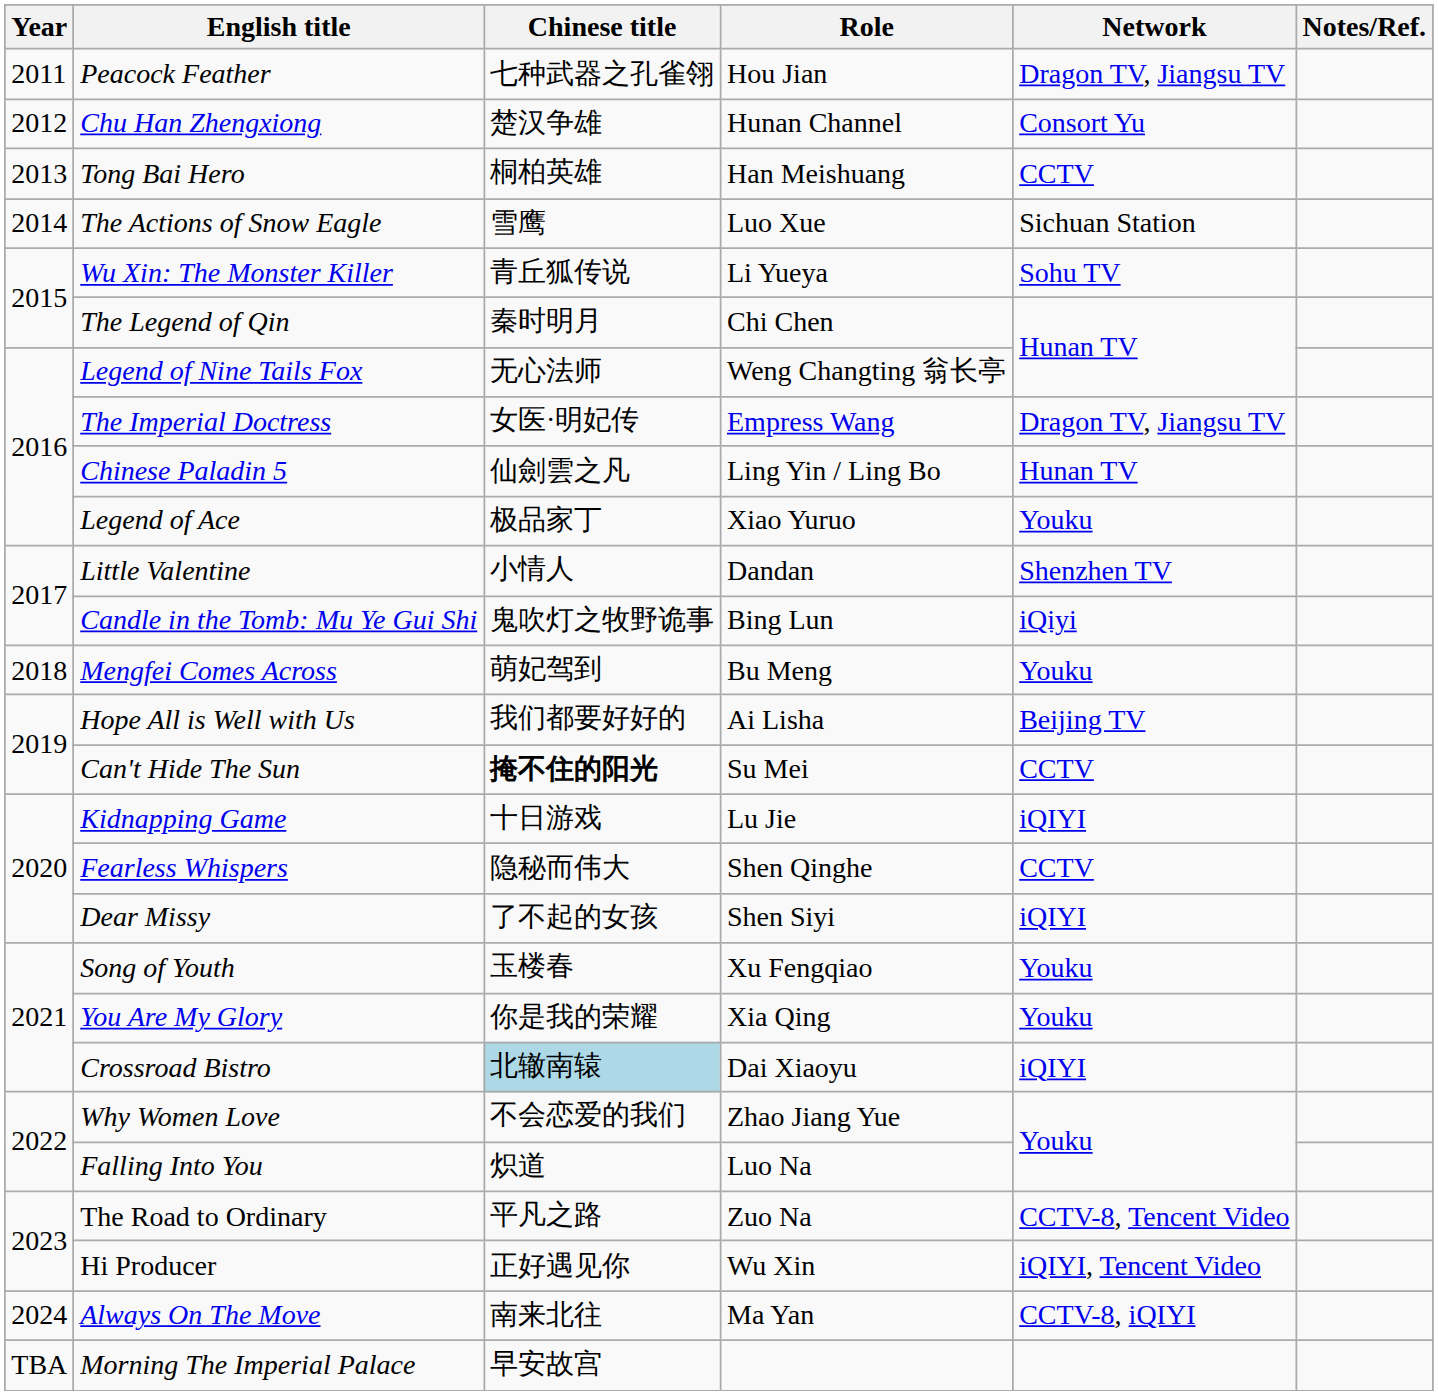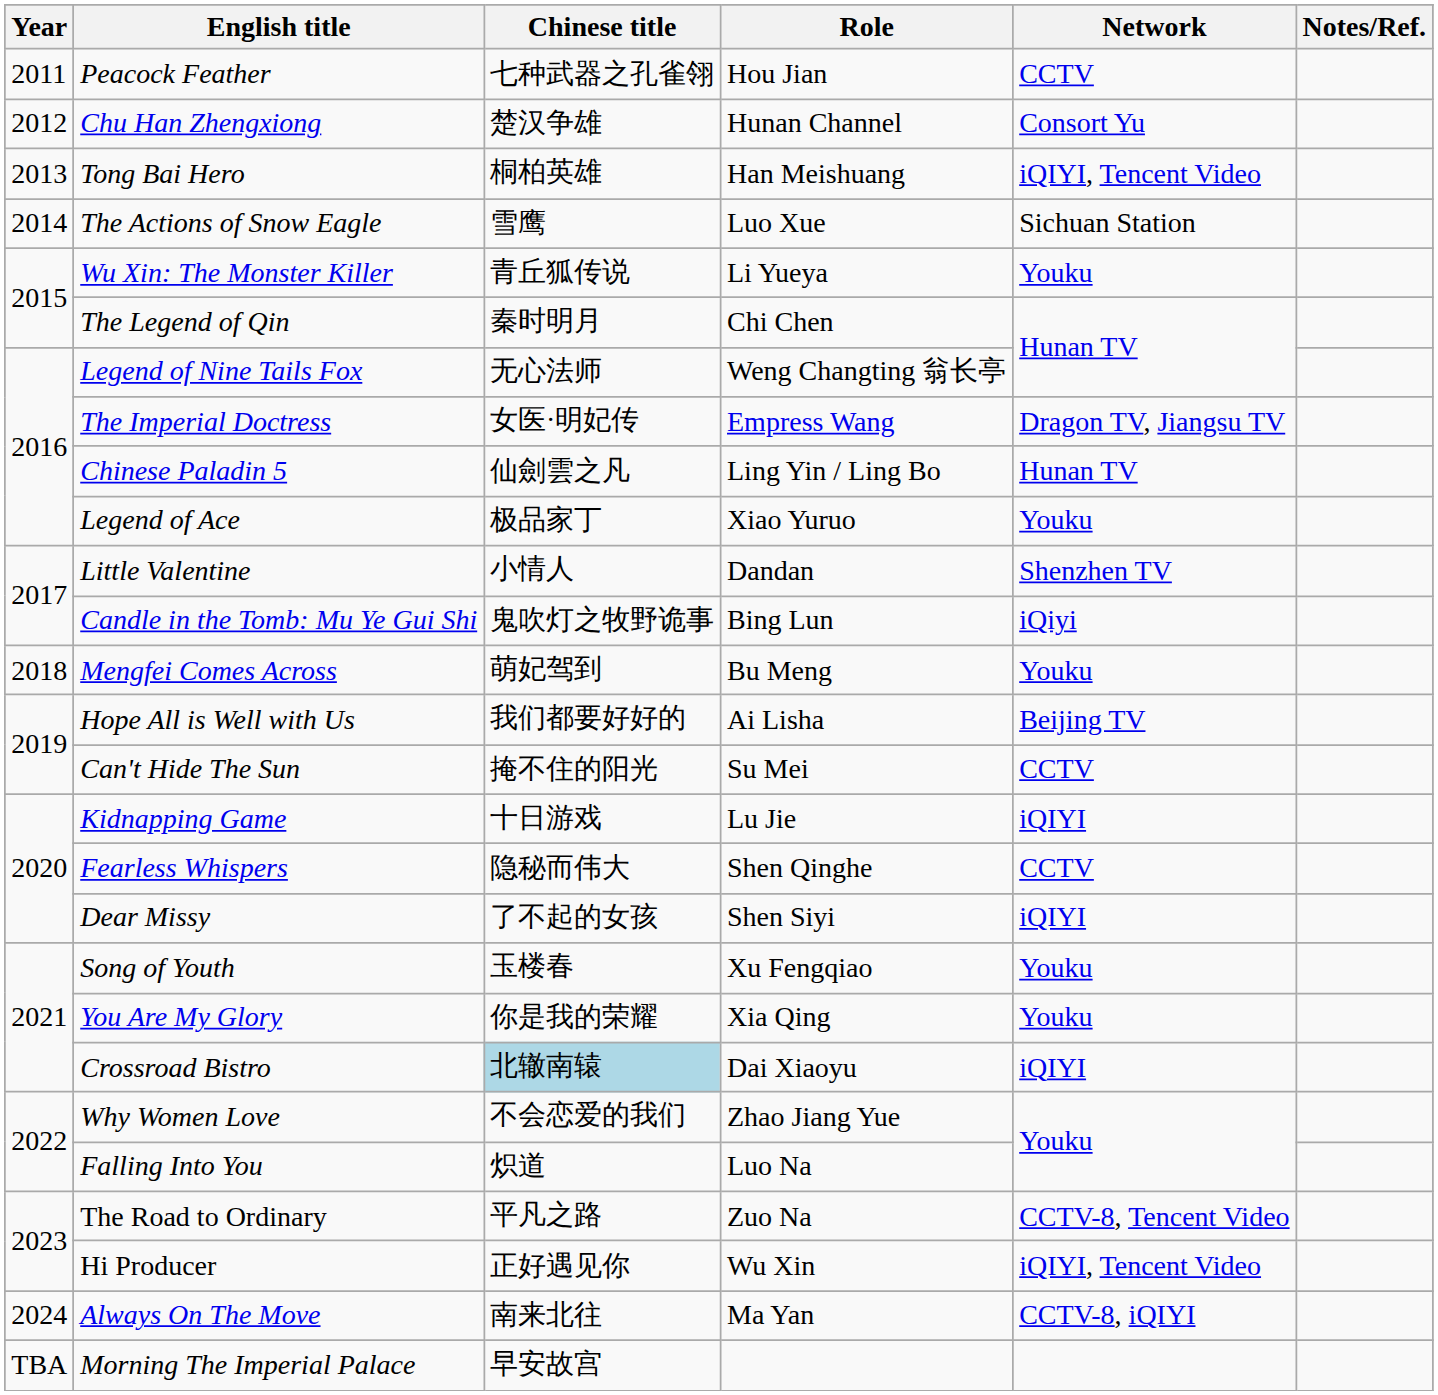(1152, 73) Dragon TV, Jiangsu TV -> (1057, 73) CCTV
(1057, 173) CCTV -> (1140, 173) iQIYI, Tencent Video
(1070, 272) Sohu TV -> (1056, 272) Youku
(574, 768) bold -> (574, 768) normal
